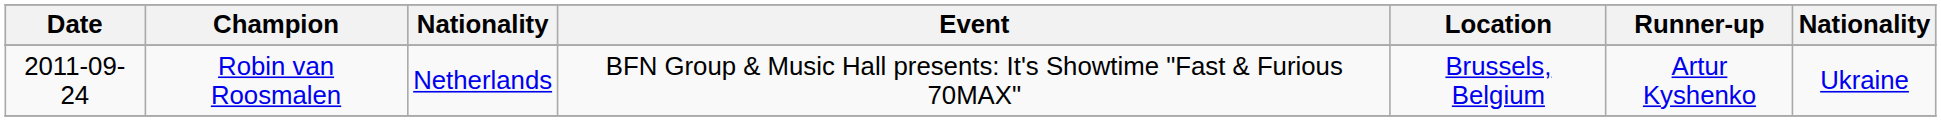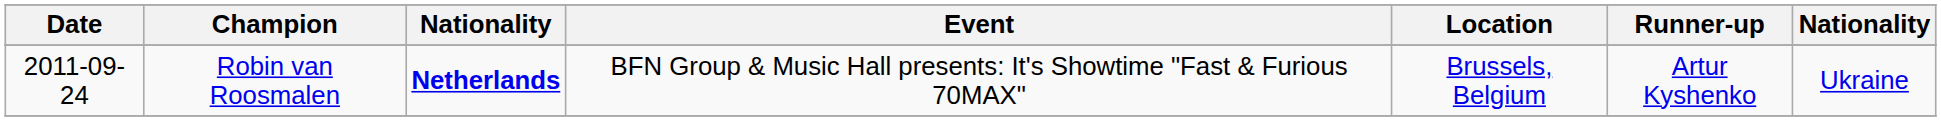(483, 80) normal -> (486, 80) bold
